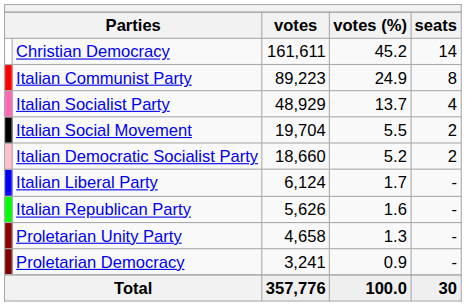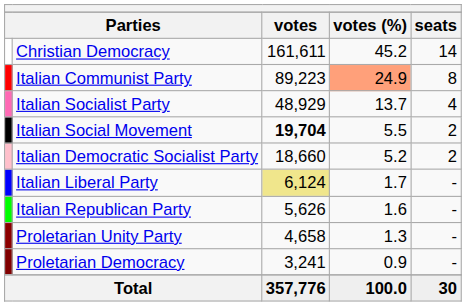(391, 78) no background -> (391, 78) lightsalmon background
(300, 130) normal -> (300, 130) bold
(305, 183) no background -> (305, 183) khaki background
